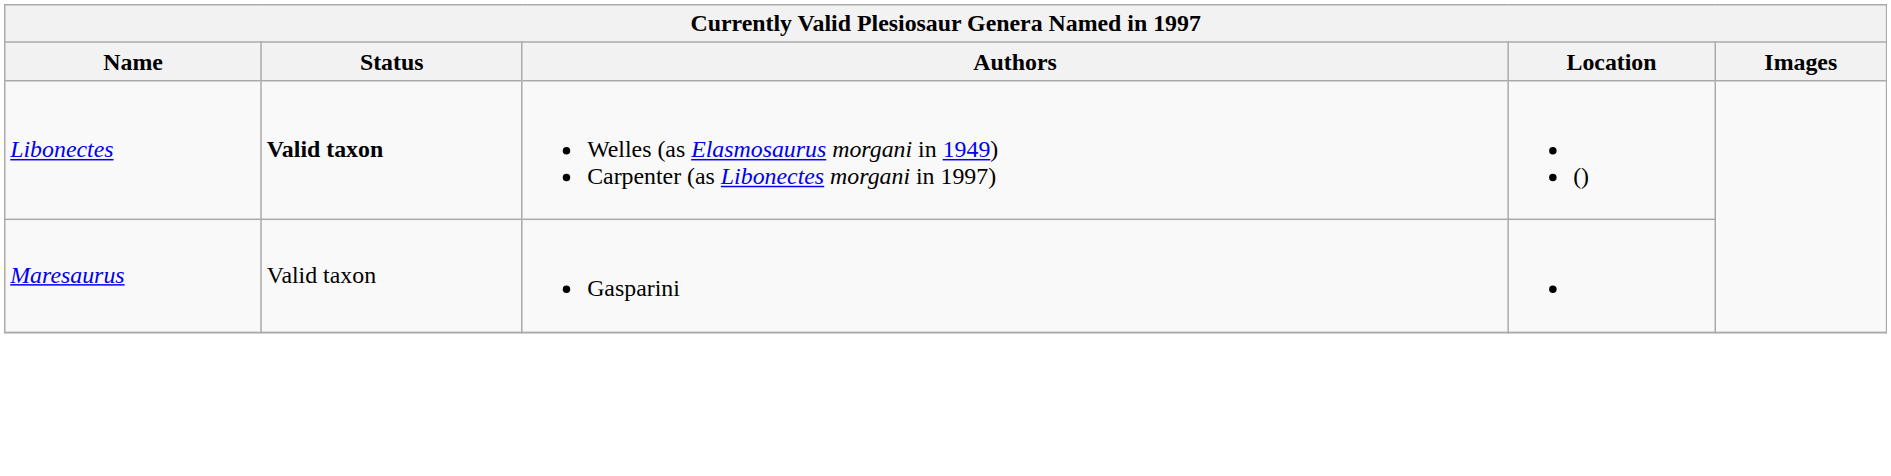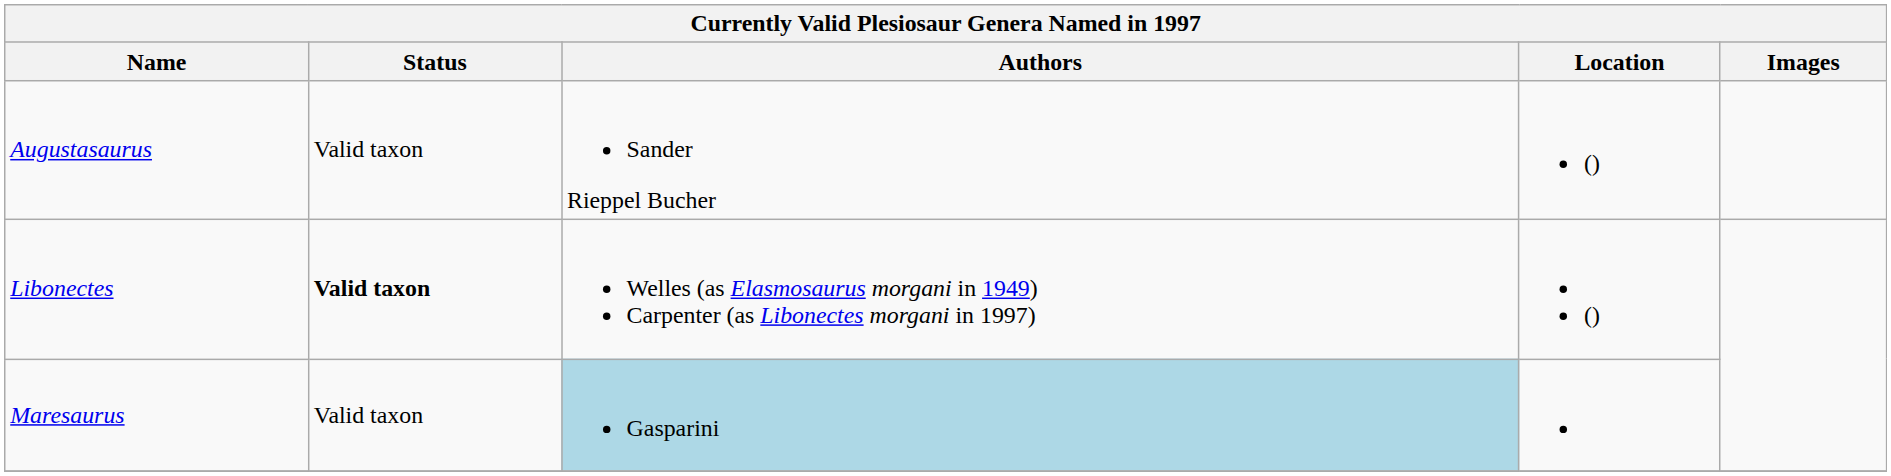+ row: (81, 149)
(1015, 289) no background -> (1040, 428) lightblue background
